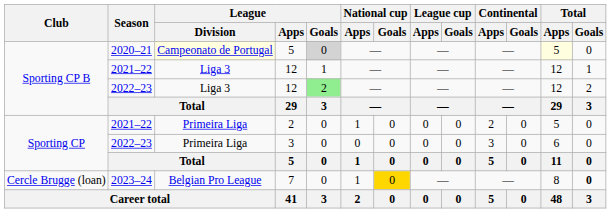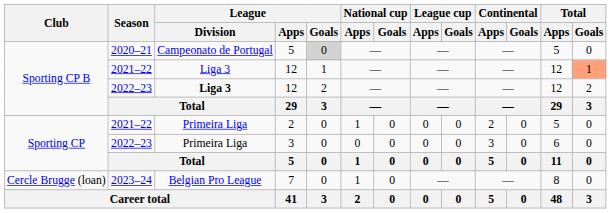(215, 50) lightyellow background -> (215, 50) no background
(556, 50) lightyellow background -> (556, 50) no background
(589, 69) no background -> (589, 69) lightsalmon background
(215, 87) normal -> (215, 87) bold
(324, 87) lightgreen background -> (324, 87) no background
(392, 180) gold background -> (392, 180) no background
(589, 180) bold -> (589, 180) normal
